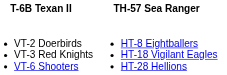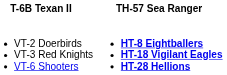(157, 55) normal -> (159, 55) bold
